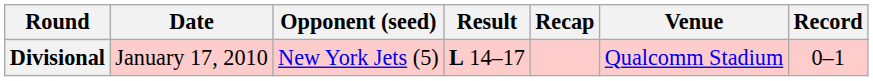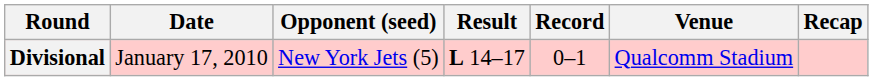columns swapped: (828, 22) <-> (565, 22)
